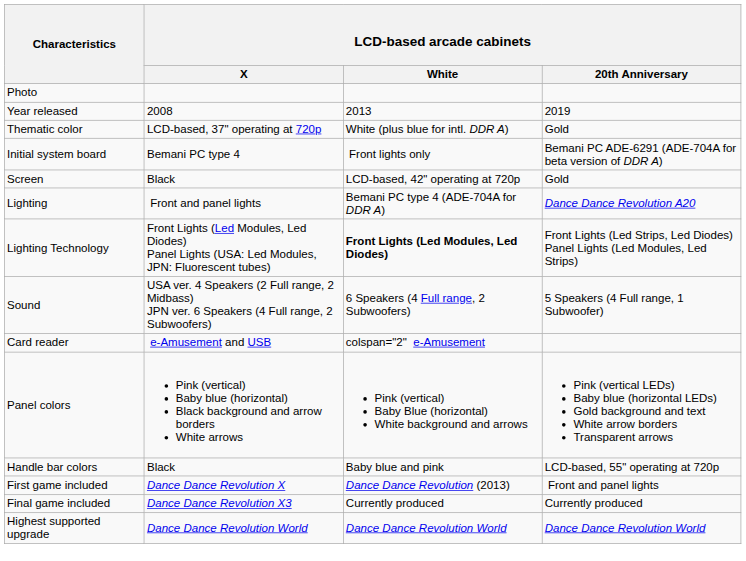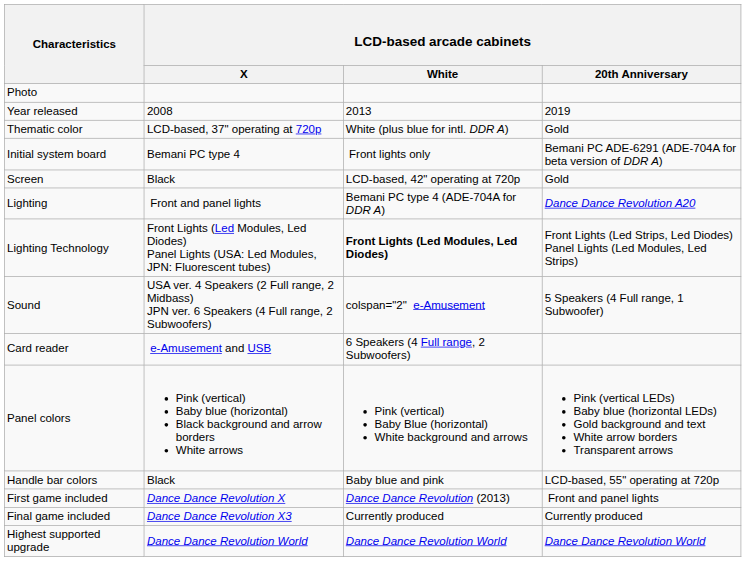(415, 305) 6 Speakers (4 Full range, 2 Subwoofers) -> (415, 305) colspan="2" e-Amusement
(415, 342) colspan="2" e-Amusement -> (415, 349) 6 Speakers (4 Full range, 2 Subwoofers)
